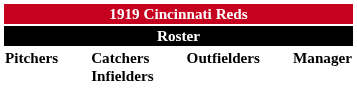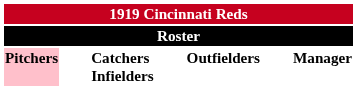(32, 58) no background -> (32, 58) pink background
